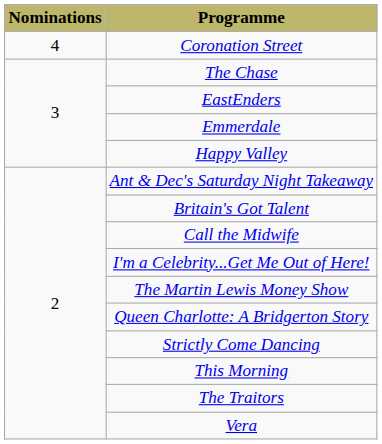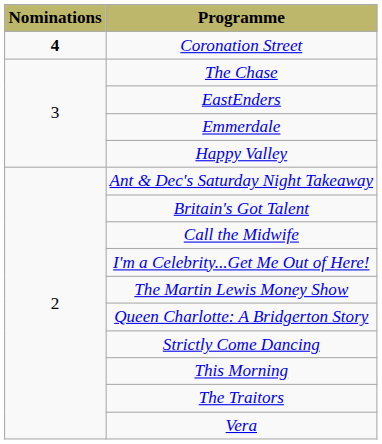(55, 45) normal -> (55, 45) bold
